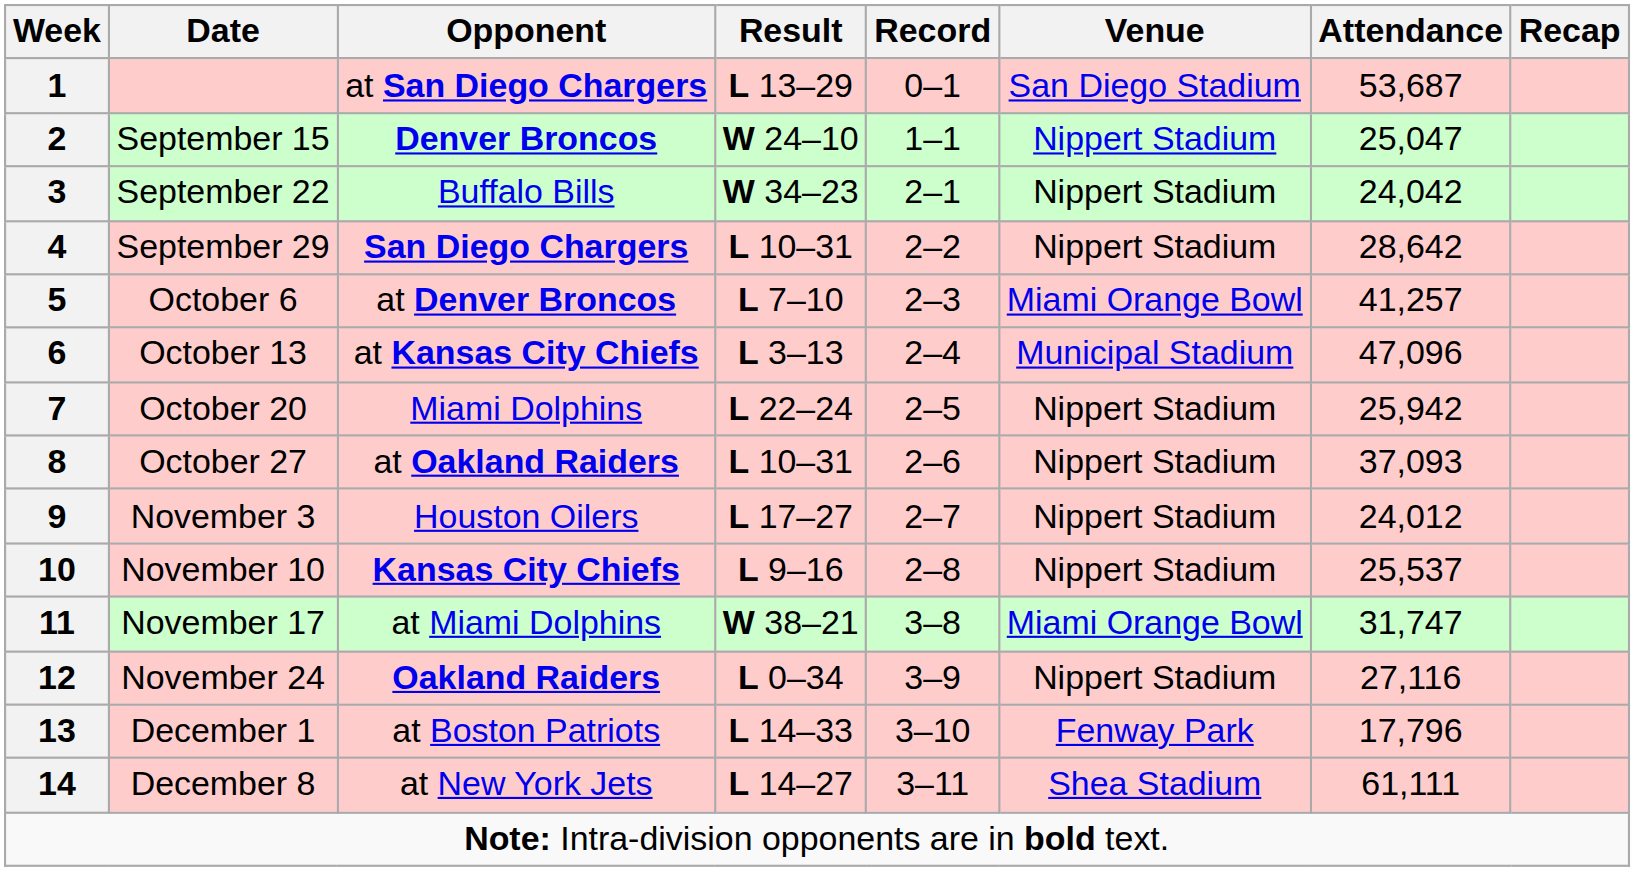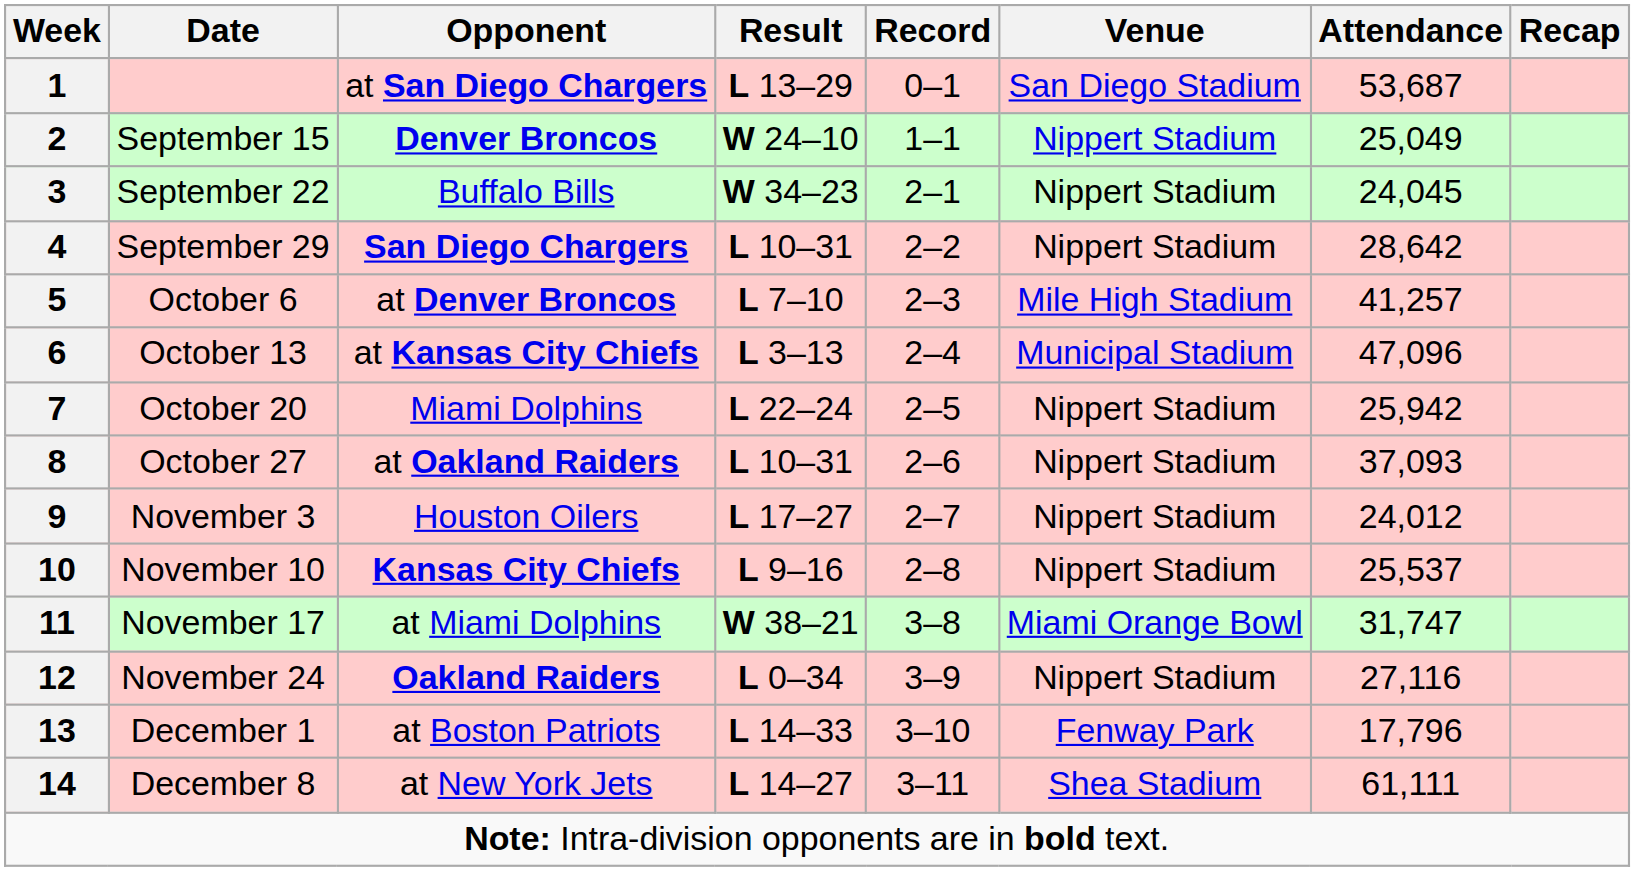(1411, 138) 25,047 -> (1411, 138) 25,049
(1411, 192) 24,042 -> (1411, 192) 24,045
(1155, 300) Miami Orange Bowl -> (1155, 300) Mile High Stadium
